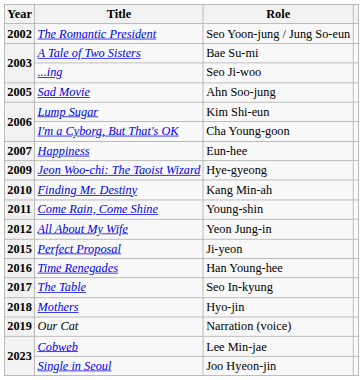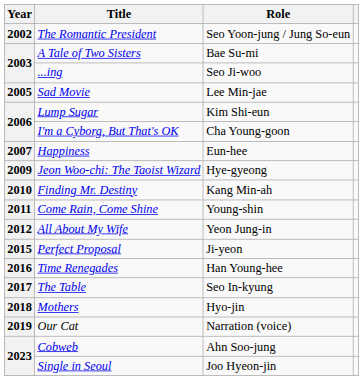(241, 92) Ahn Soo-jung -> (236, 92) Lee Min-jae
(236, 346) Lee Min-jae -> (241, 346) Ahn Soo-jung
